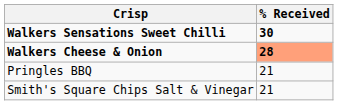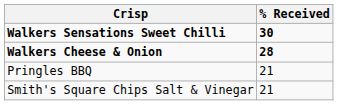(266, 52) lightsalmon background -> (266, 52) no background
